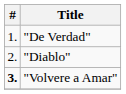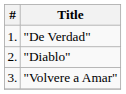(12, 78) bold -> (12, 78) normal
